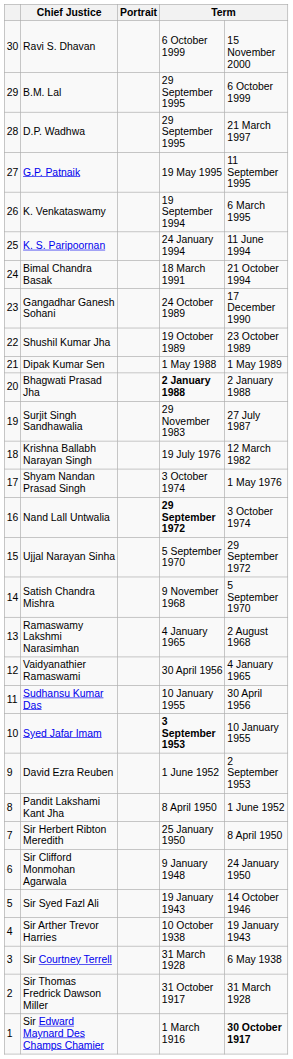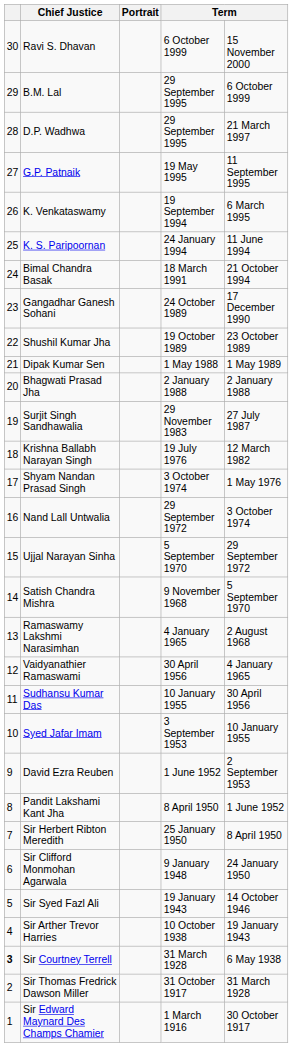(186, 387) bold -> (186, 387) normal
(189, 517) bold -> (189, 517) normal
(189, 733) bold -> (189, 733) normal
(10, 960) normal -> (10, 960) bold
(255, 1034) bold -> (253, 1022) normal
